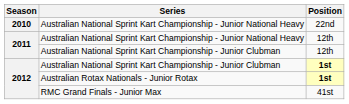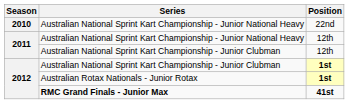(101, 92) normal -> (104, 92) bold
(325, 92) normal -> (325, 92) bold
